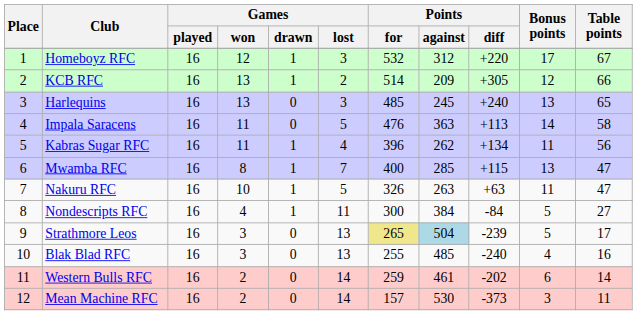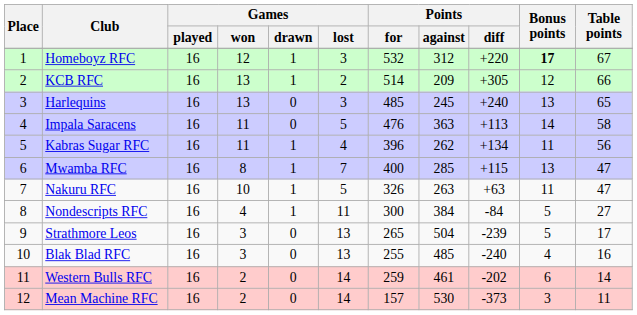(547, 59) normal -> (547, 59) bold
(394, 233) khaki background -> (394, 233) no background
(444, 233) lightblue background -> (444, 233) no background
